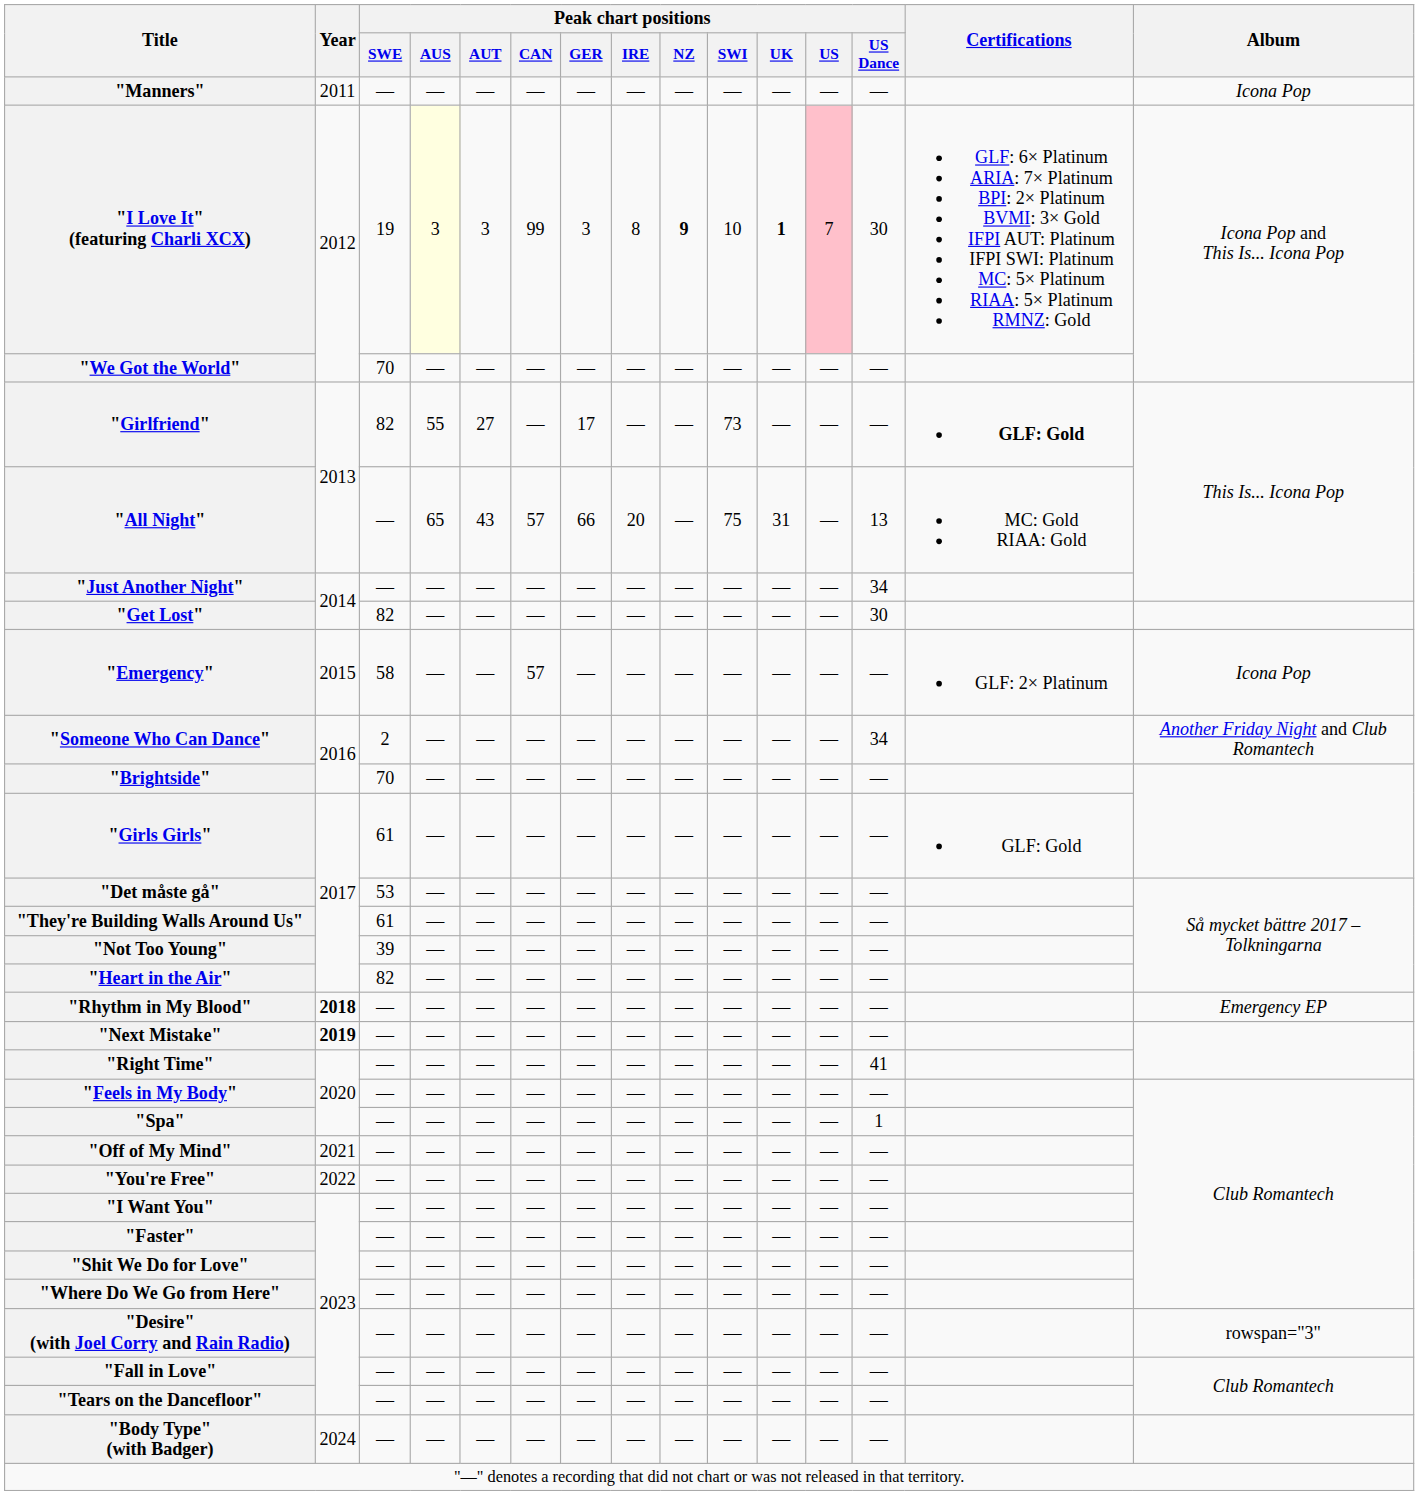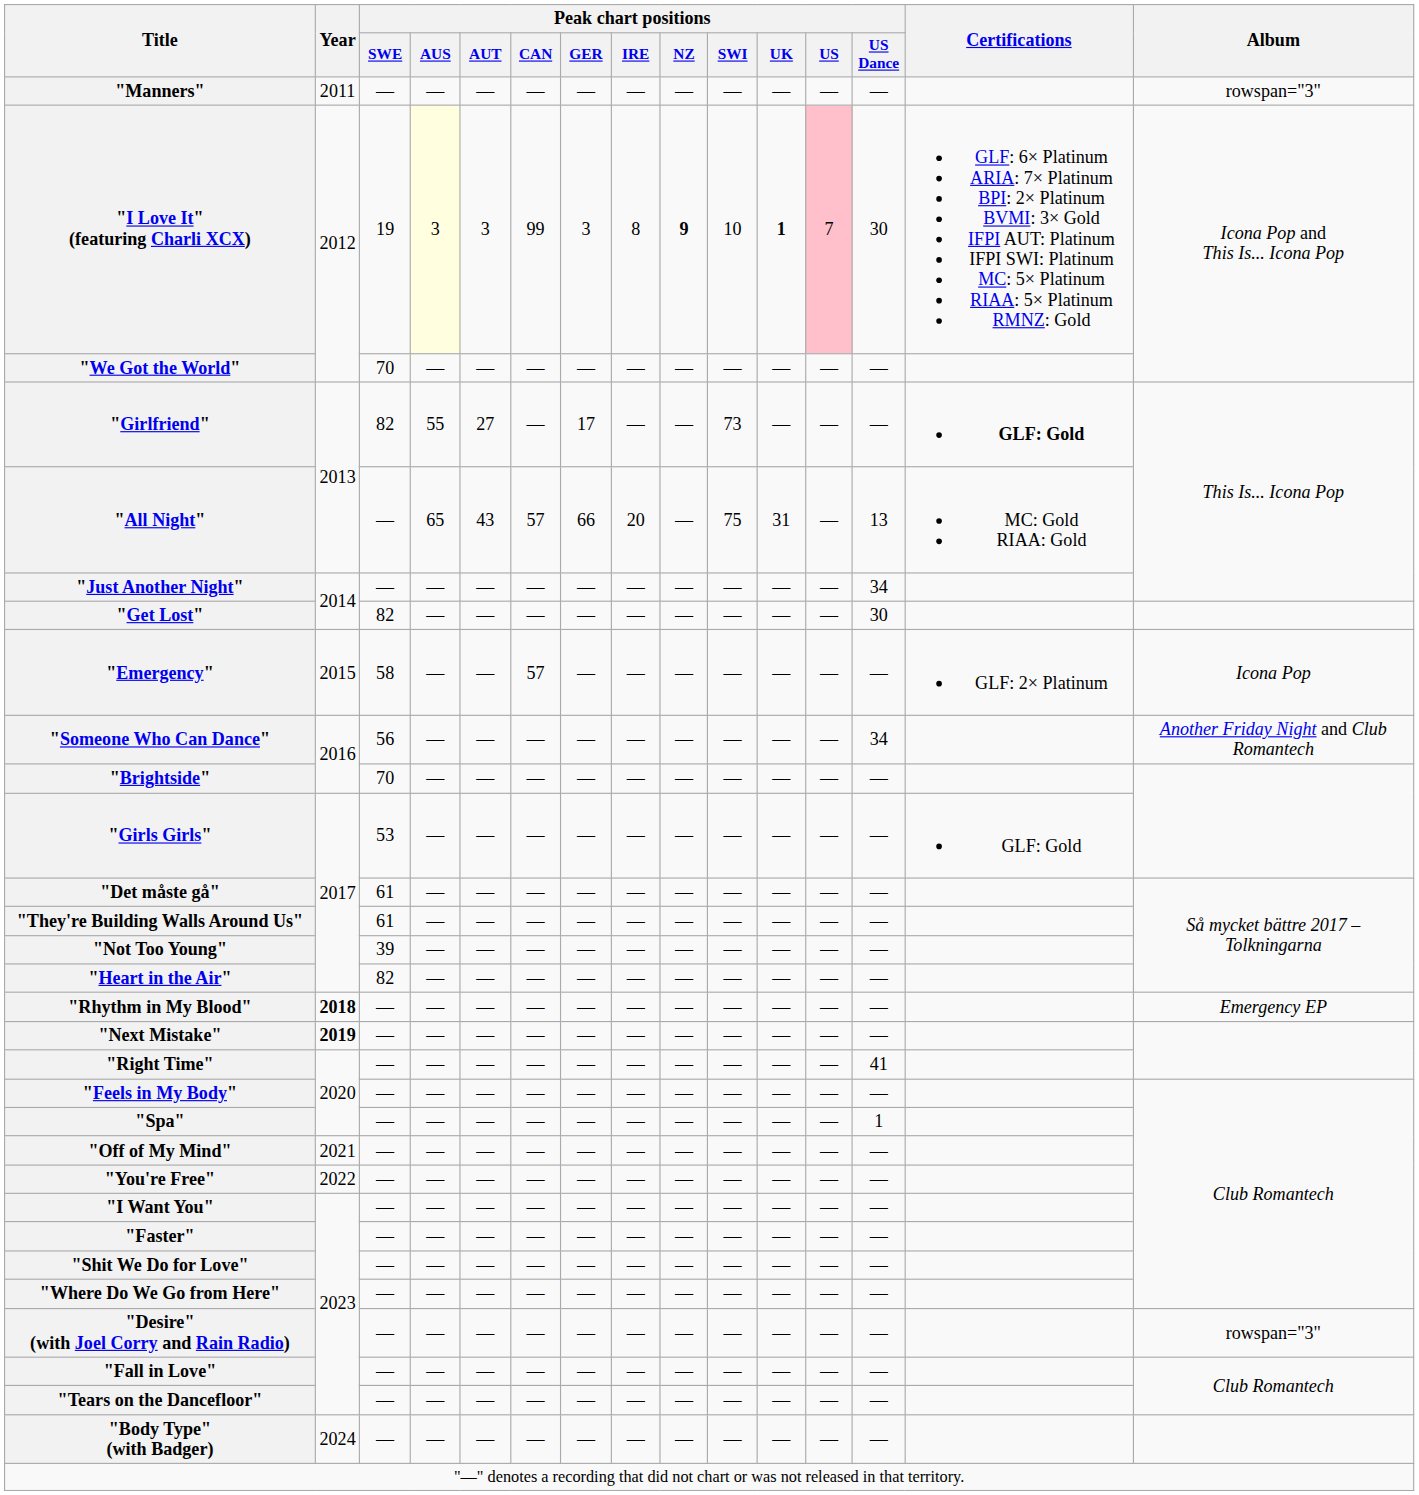(1273, 90) Icona Pop -> (1273, 90) rowspan="3"
(385, 739) 2 -> (385, 739) 56
(385, 835) 61 -> (385, 835) 53
(385, 892) 53 -> (385, 892) 61
